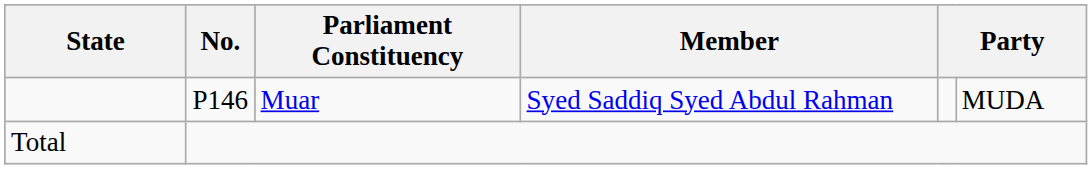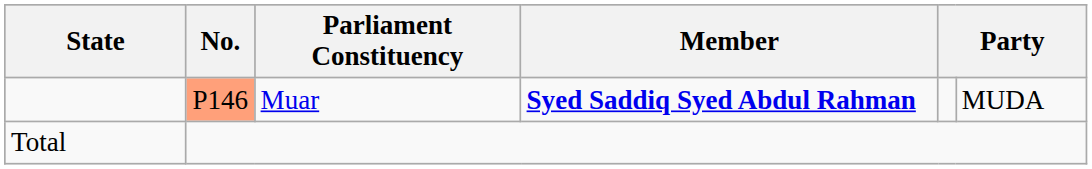(220, 99) no background -> (220, 99) lightsalmon background
(710, 99) normal -> (721, 99) bold
